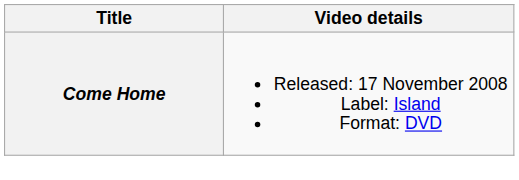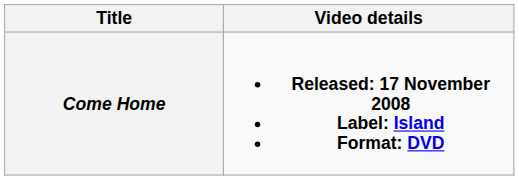(369, 104) normal -> (369, 114) bold
